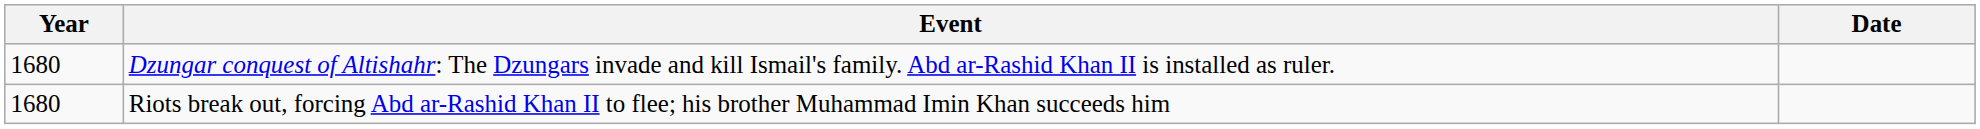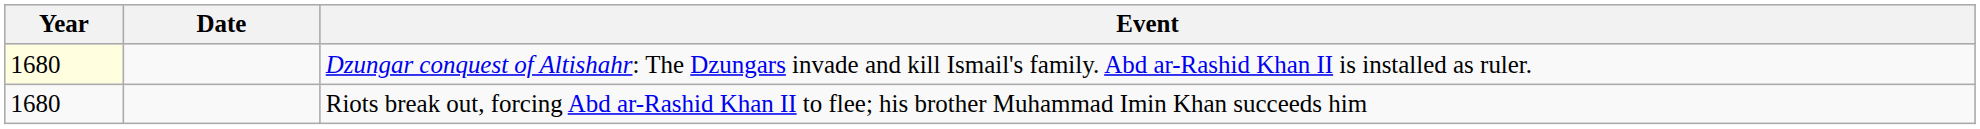columns swapped: (1877, 24) <-> (951, 24)
(35, 63) no background -> (35, 63) lightyellow background
